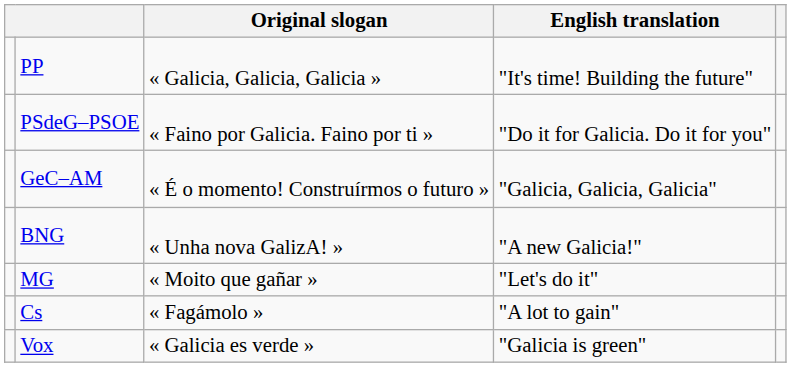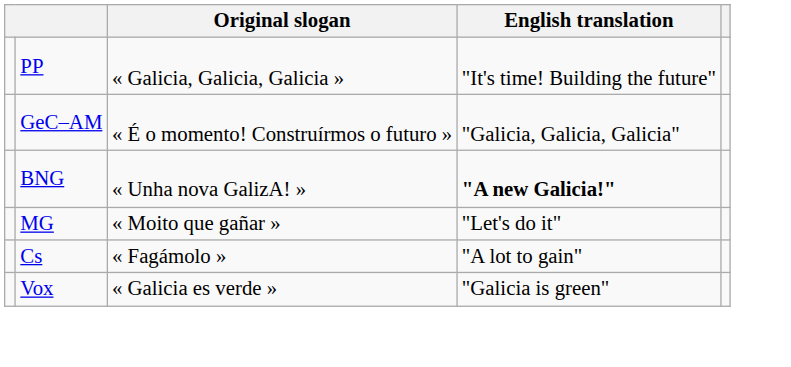- row: (80, 122)
(570, 246) normal -> (539, 190) bold
